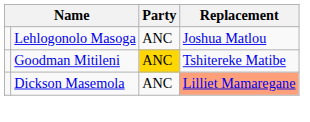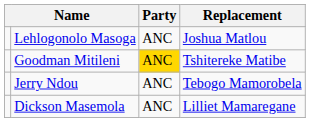+ row: (46, 83)
(239, 83) lightsalmon background -> (239, 106) no background
